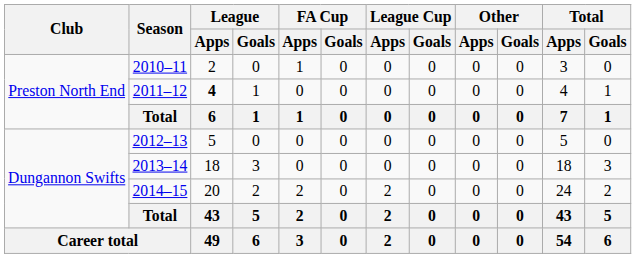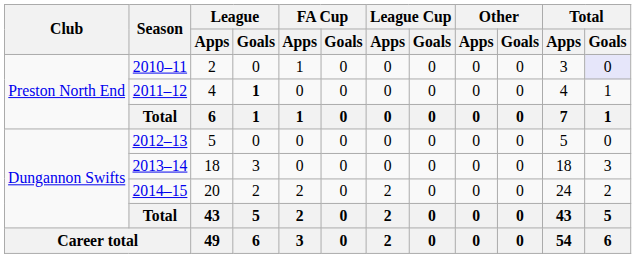(608, 66) no background -> (608, 66) lavender background
(212, 91) bold -> (212, 91) normal
(256, 91) normal -> (256, 91) bold
